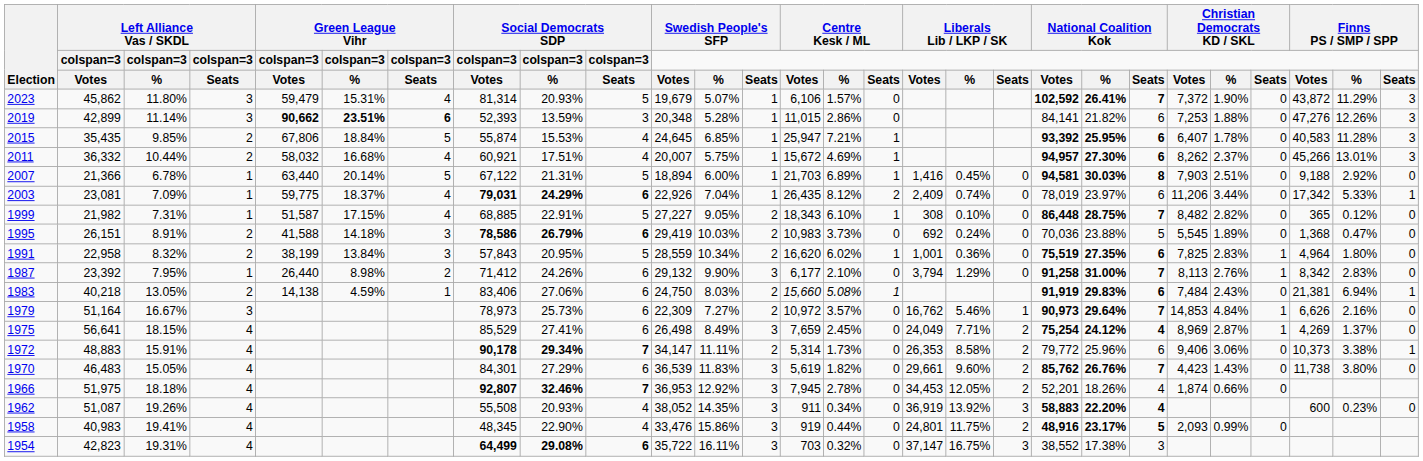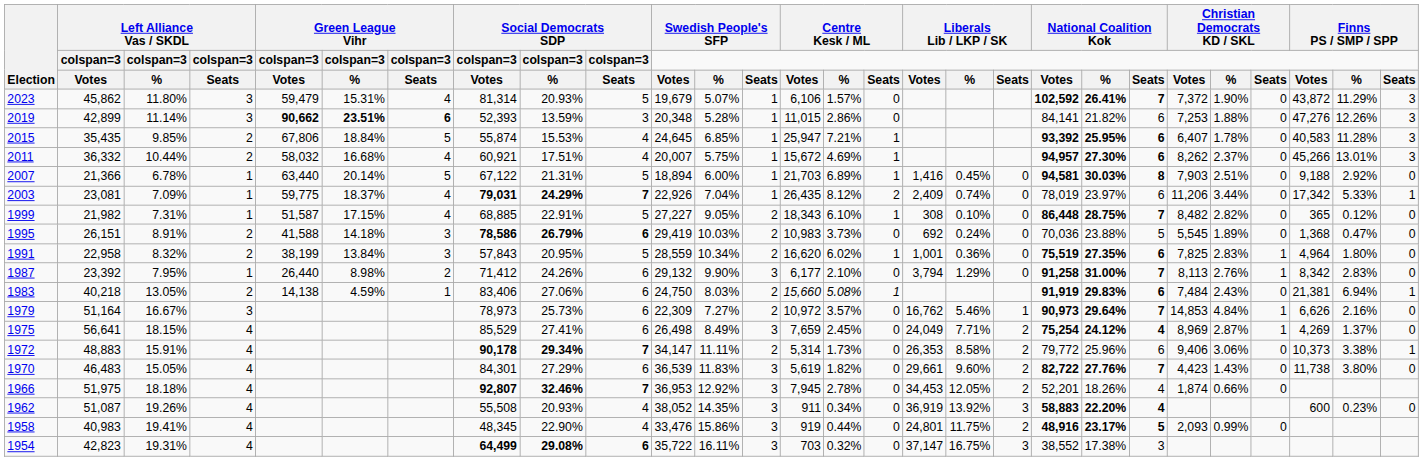(645, 195) 6 -> (645, 195) 7
(1060, 369) 85,762 -> (1060, 369) 82,722
(1105, 369) 26.76% -> (1105, 369) 27.76%
